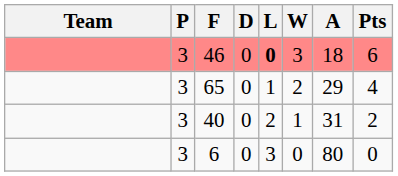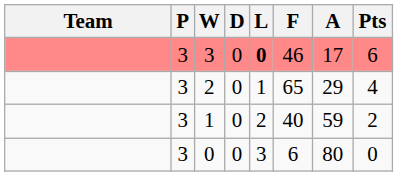columns swapped: (298, 21) <-> (214, 21)
(333, 54) 18 -> (333, 54) 17
(333, 120) 31 -> (333, 120) 59
